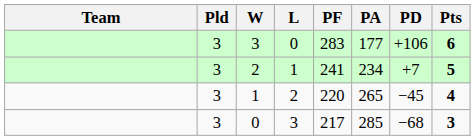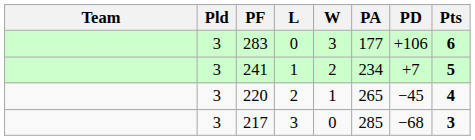columns swapped: (255, 17) <-> (332, 17)
